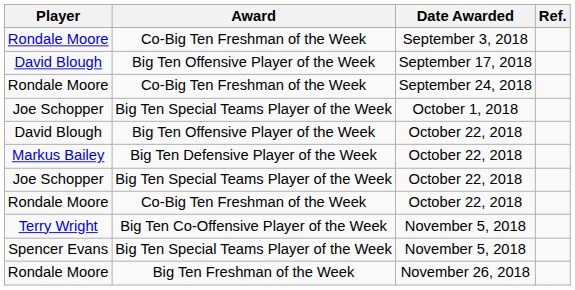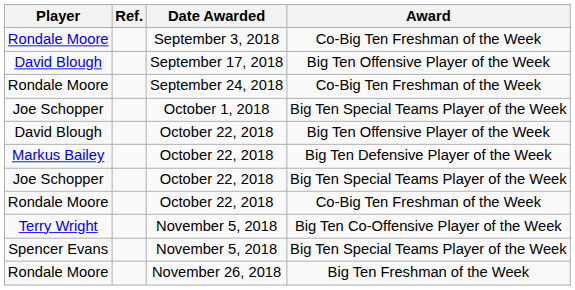columns swapped: (254, 16) <-> (553, 16)
